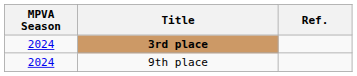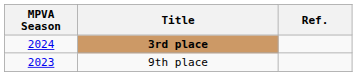(41, 62) 2024 -> (41, 62) 2023
